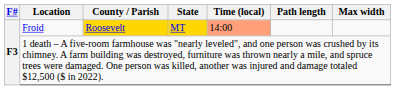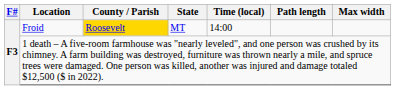(178, 28) gold background -> (178, 28) no background
(221, 28) lightsalmon background -> (221, 28) no background
